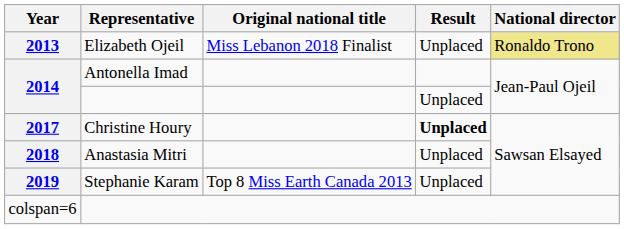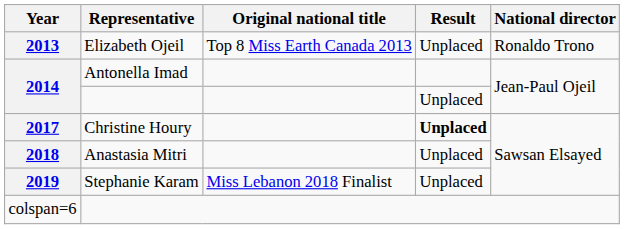(299, 45) Miss Lebanon 2018 Finalist -> (309, 45) Top 8 Miss Earth Canada 2013
(544, 45) khaki background -> (544, 45) no background
(309, 182) Top 8 Miss Earth Canada 2013 -> (299, 182) Miss Lebanon 2018 Finalist
